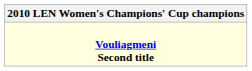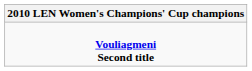(126, 50) lightyellow background -> (126, 50) no background
